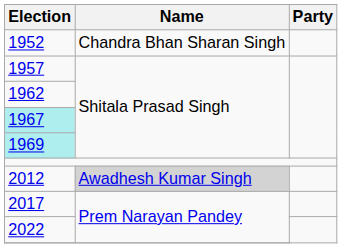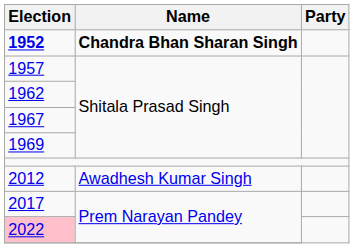(26, 42) normal -> (26, 42) bold
(182, 42) normal -> (188, 42) bold
(26, 119) paleturquoise background -> (26, 119) no background
(26, 145) paleturquoise background -> (26, 145) no background
(165, 178) lightgrey background -> (165, 178) no background
(26, 229) no background -> (26, 229) pink background
